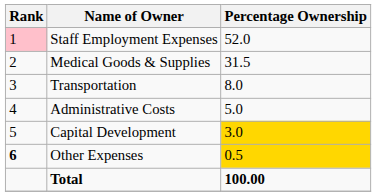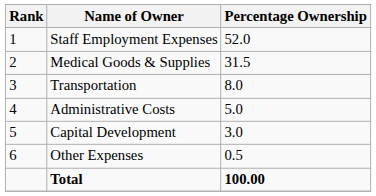(13, 39) pink background -> (13, 39) no background
(234, 132) gold background -> (234, 132) no background
(13, 156) bold -> (13, 156) normal
(234, 156) gold background -> (234, 156) no background
